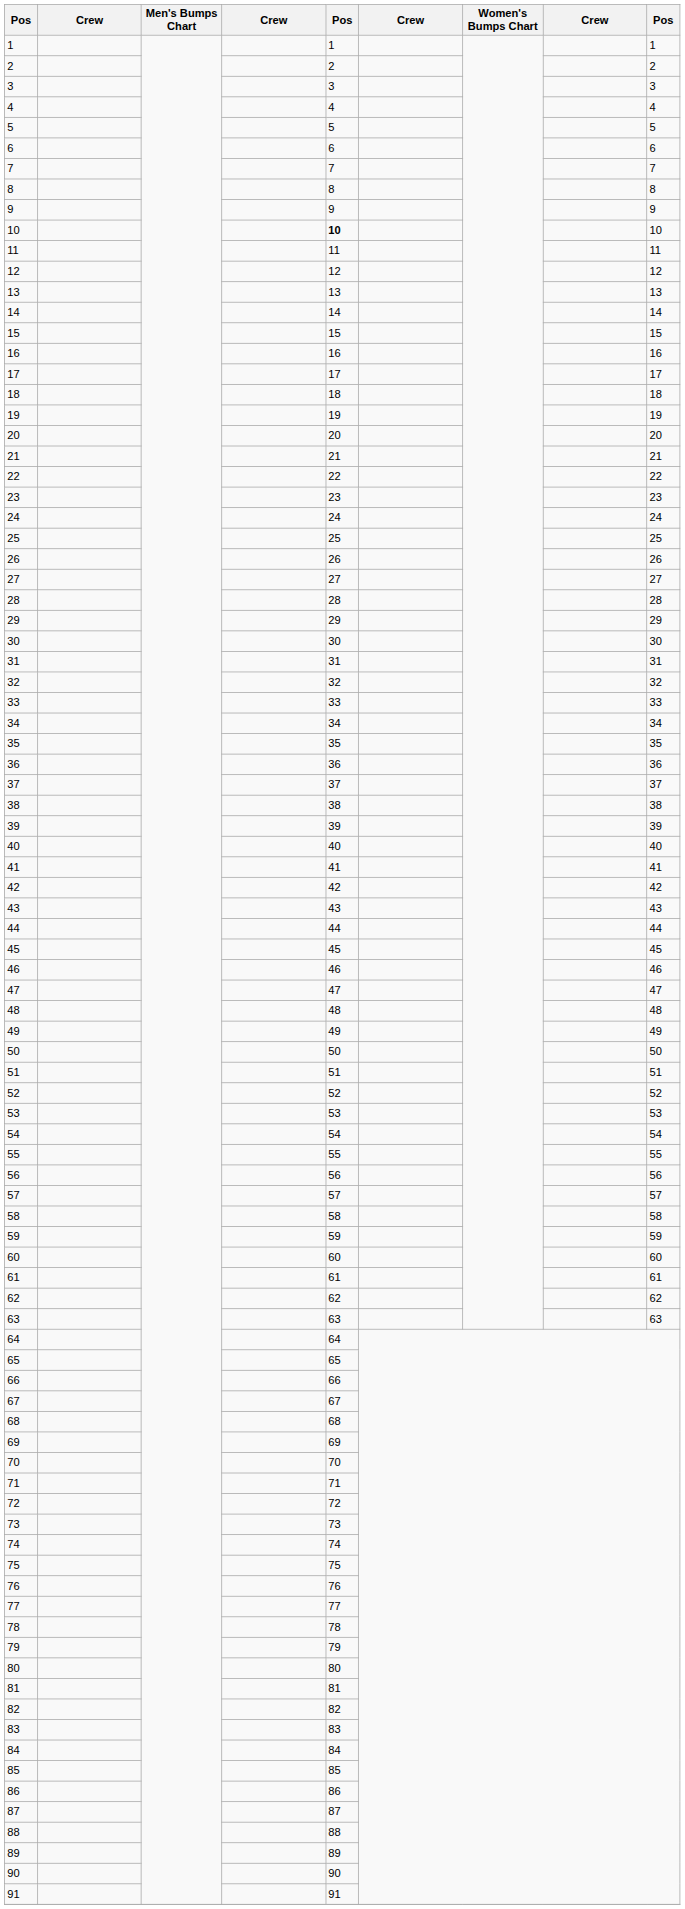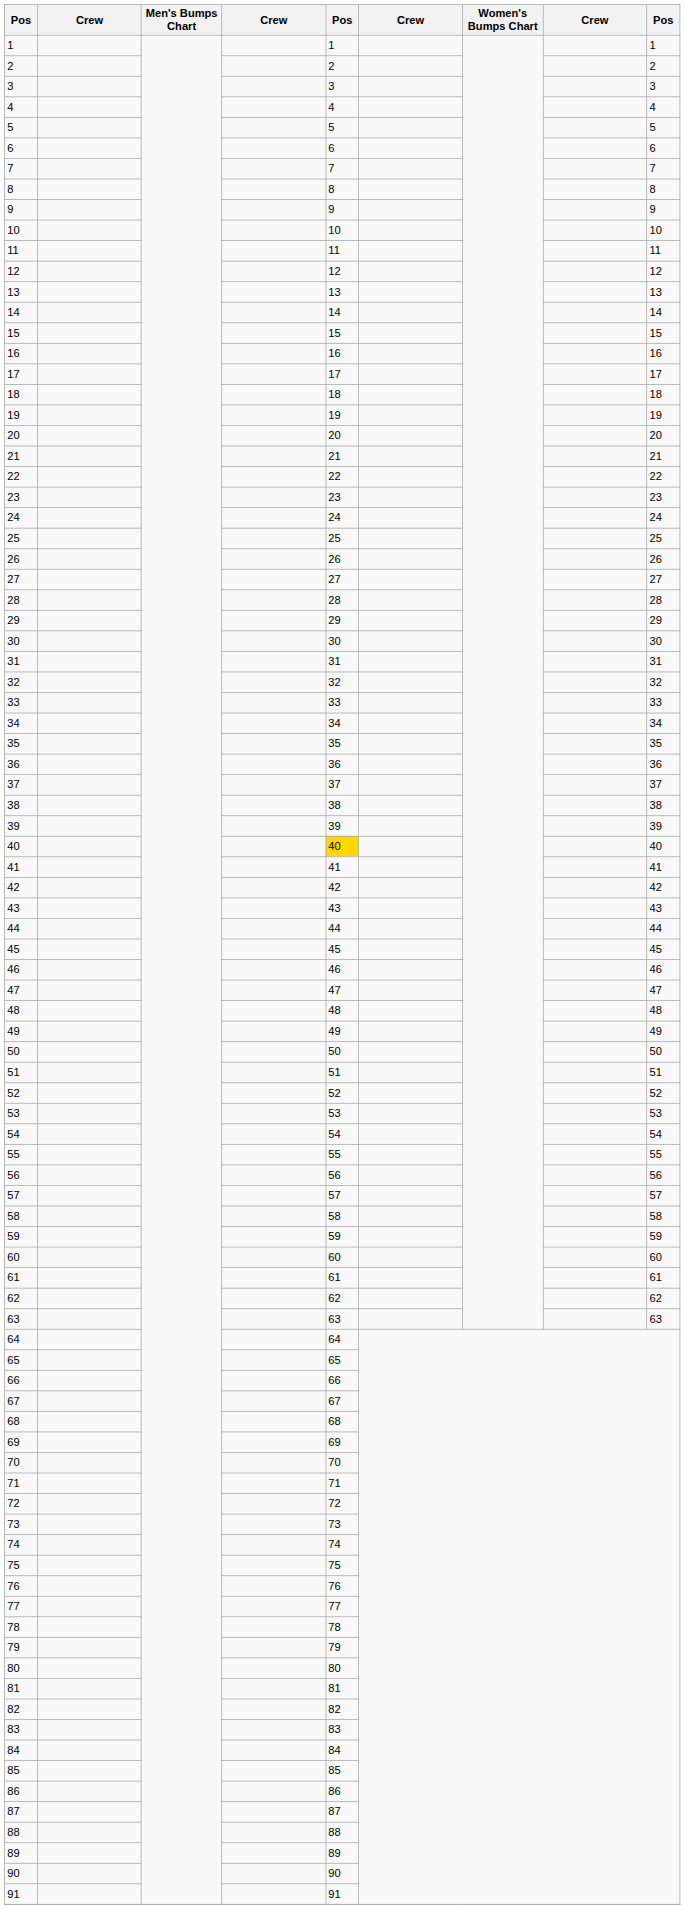(335, 230) bold -> (335, 230) normal
(335, 846) no background -> (335, 846) gold background
